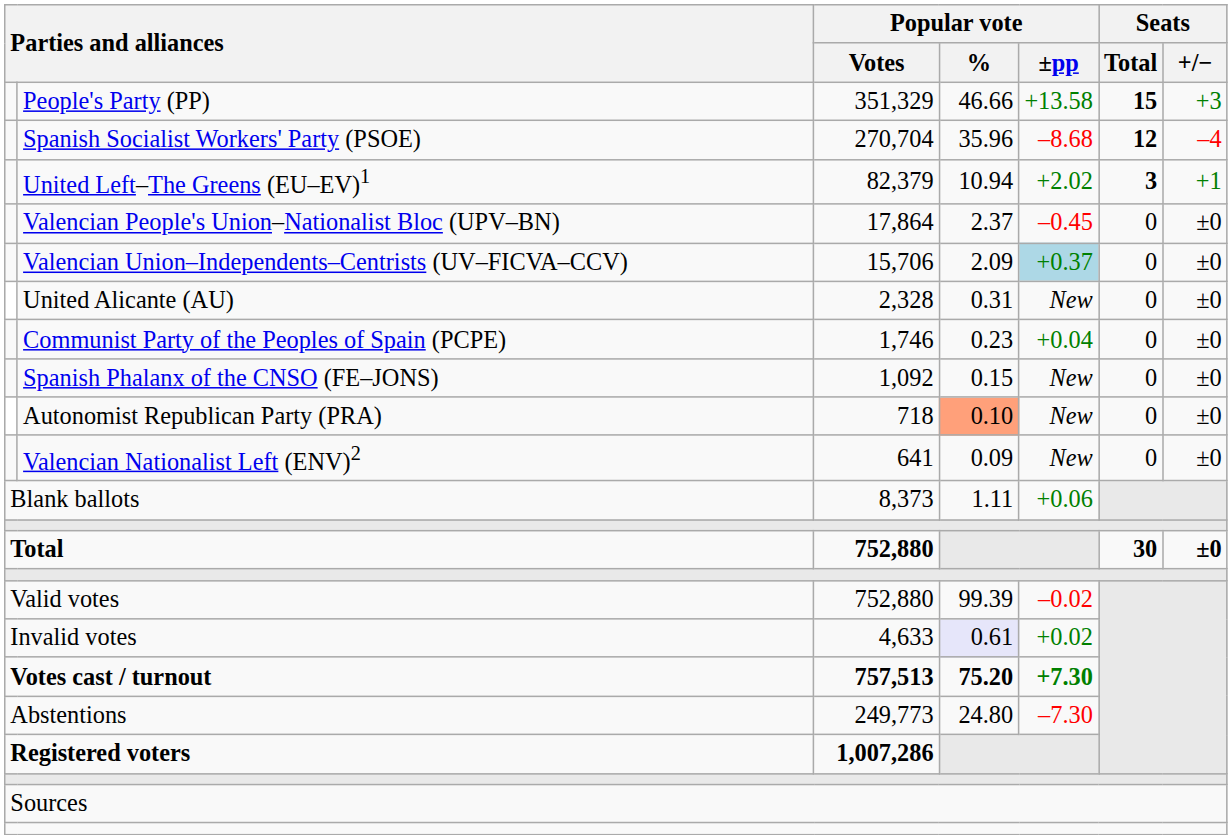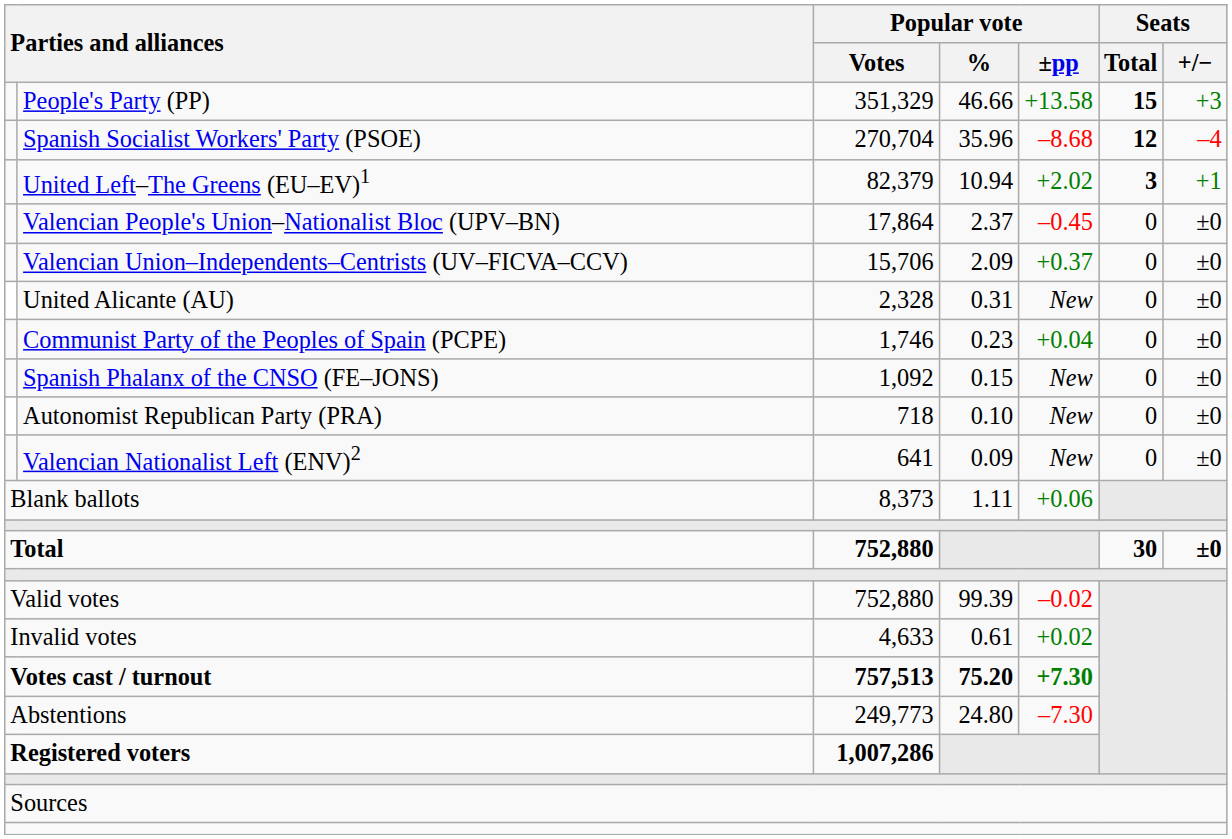(1065, 261) lightblue background -> (1065, 261) no background
(992, 416) lightsalmon background -> (992, 416) no background
(992, 637) lavender background -> (992, 637) no background
